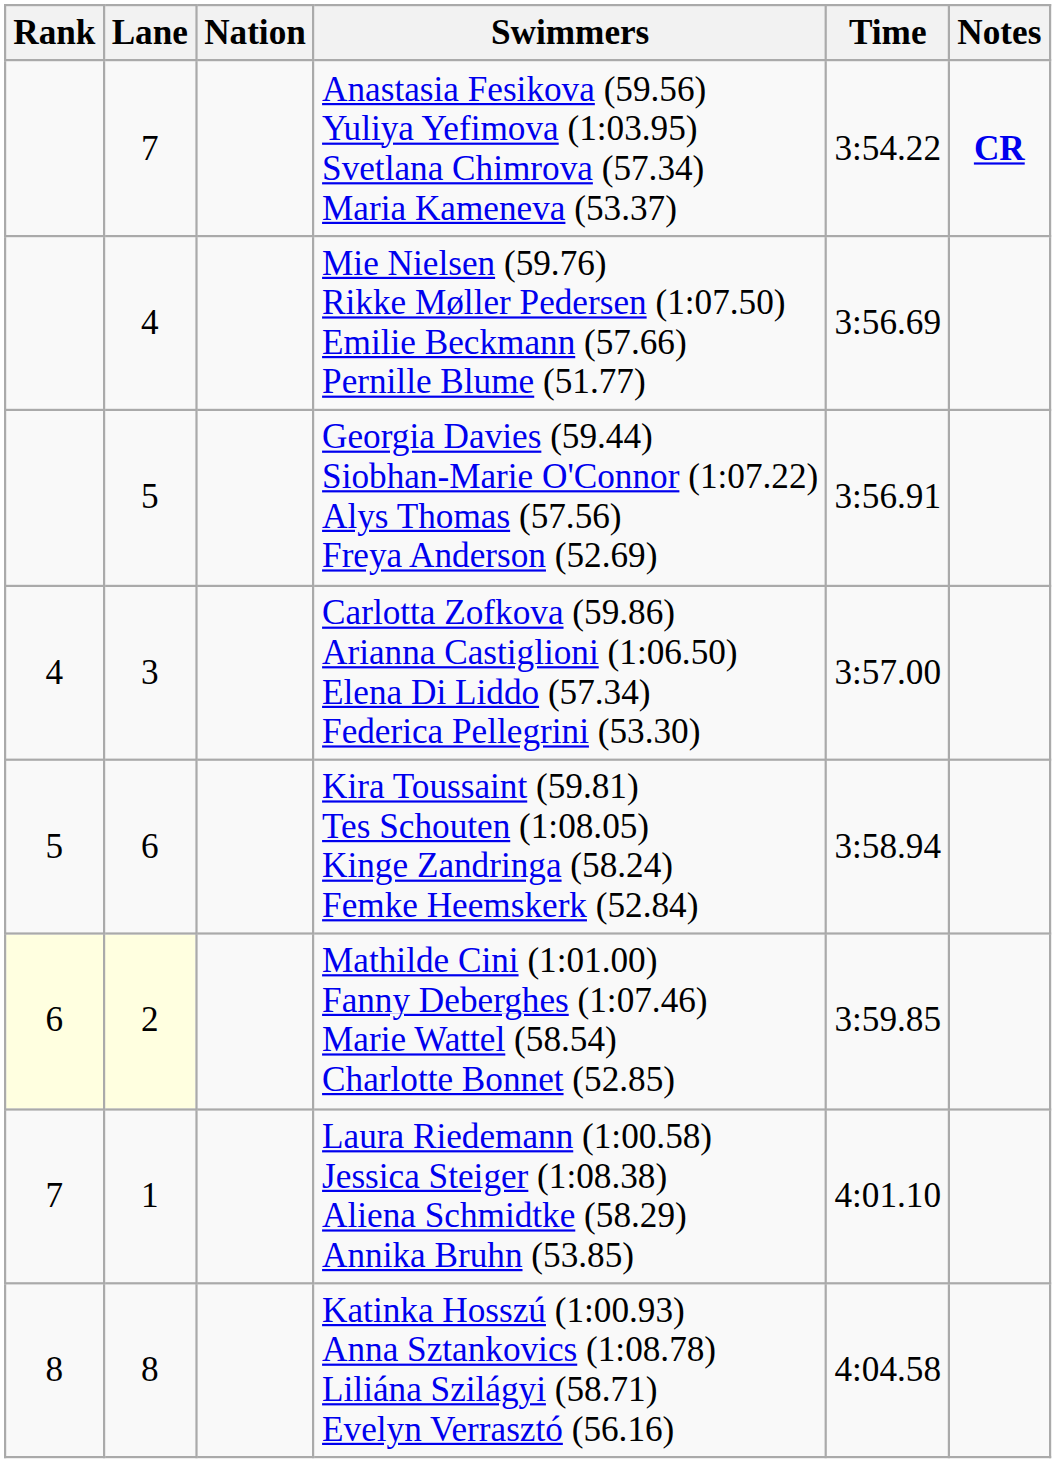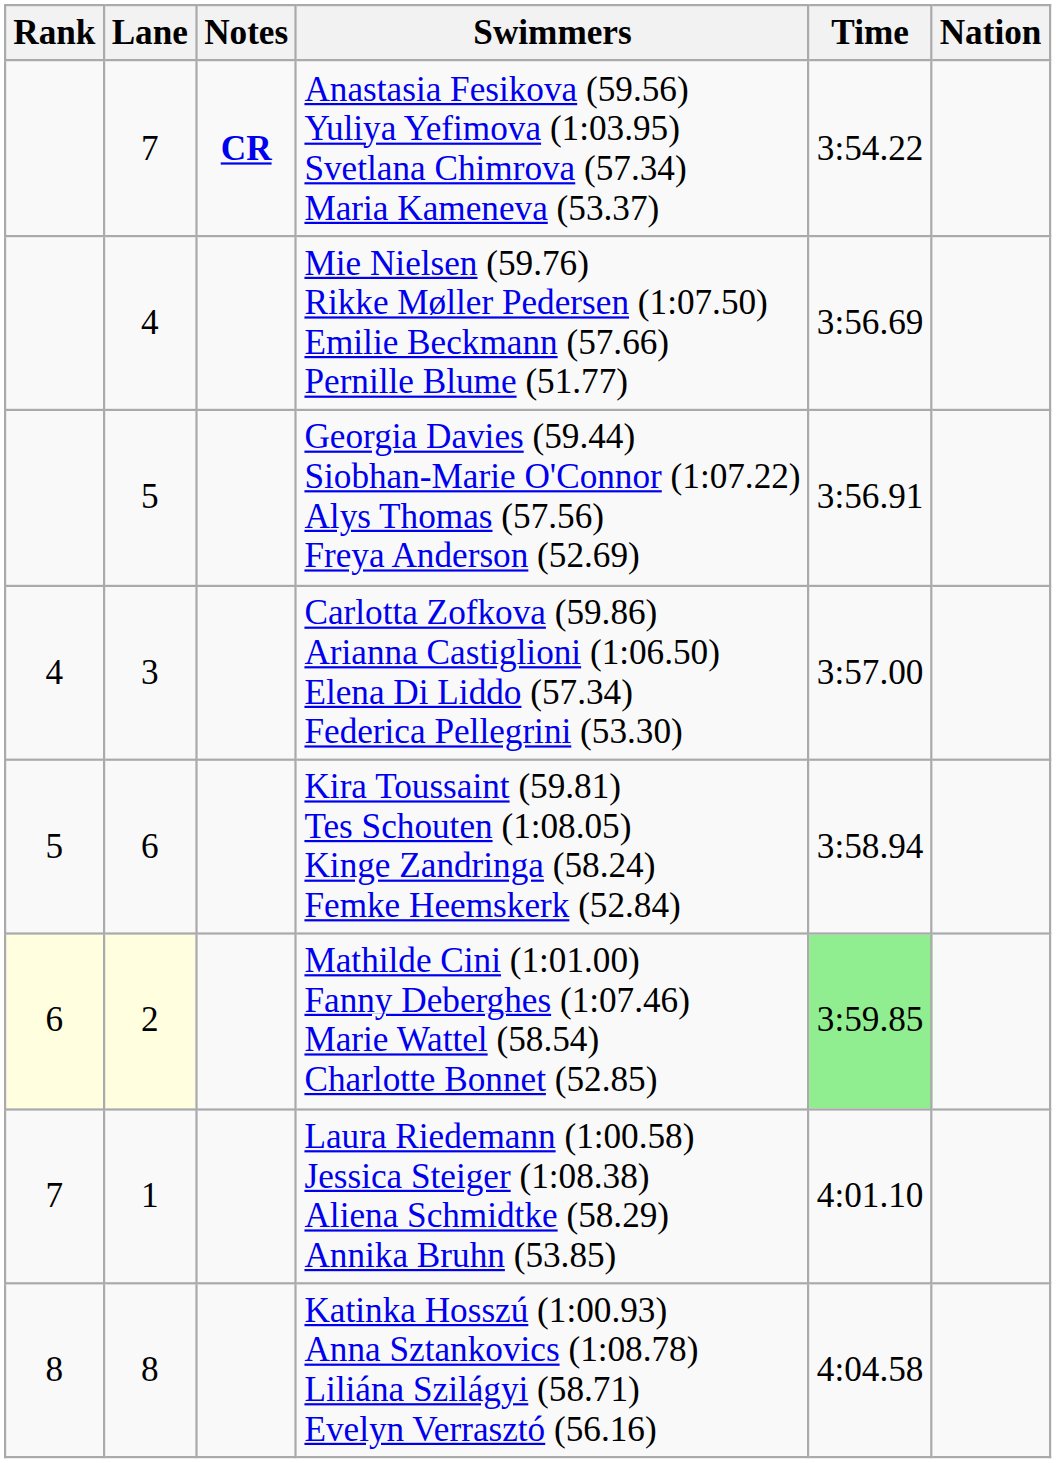columns swapped: (255, 32) <-> (999, 32)
(888, 1020) no background -> (870, 1020) lightgreen background
